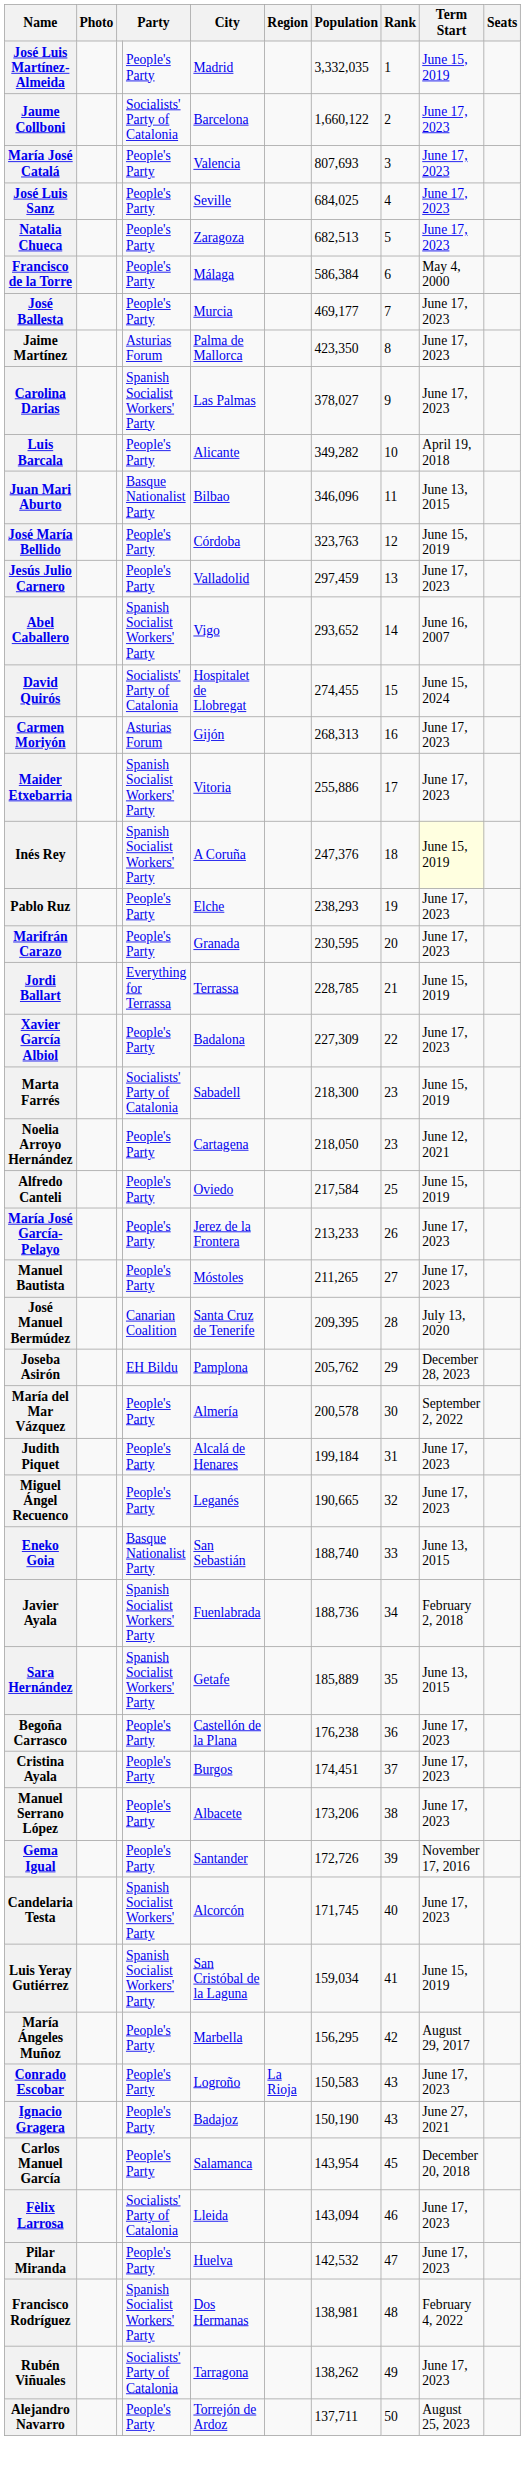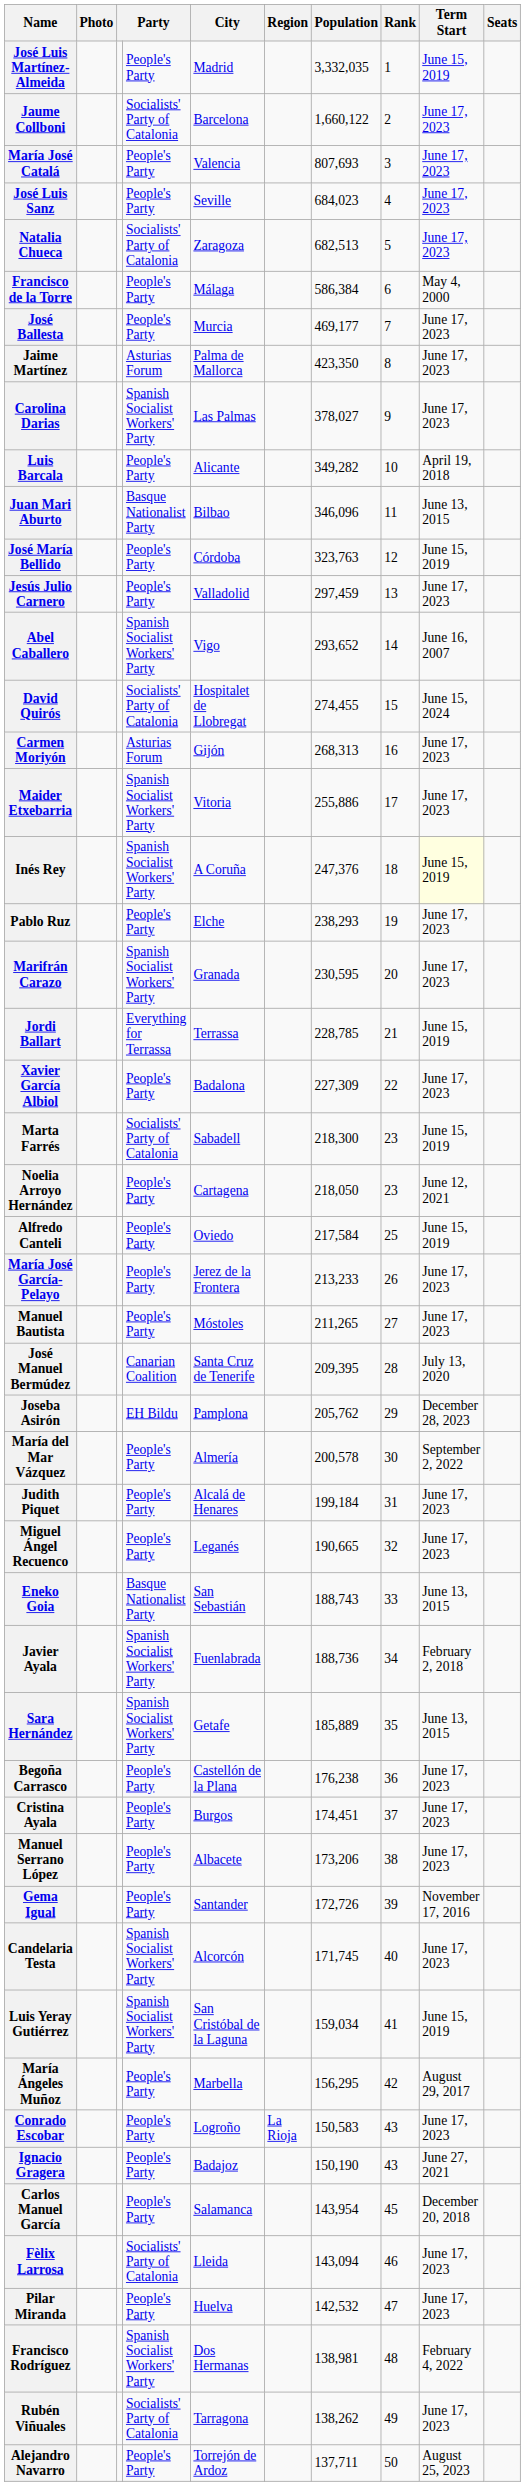(337, 201) 684,025 -> (337, 201) 684,023
(148, 237) People's Party -> (153, 245) Socialists' Party of Catalonia
(148, 943) People's Party -> (150, 974) Spanish Socialist Workers' Party
(337, 1553) 188,740 -> (337, 1599) 188,743
